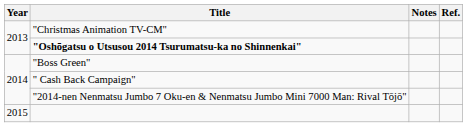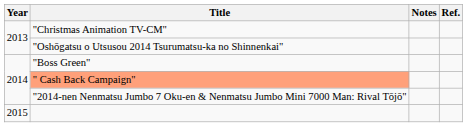(167, 46) bold -> (158, 46) normal
(84, 79) no background -> (84, 79) lightsalmon background
